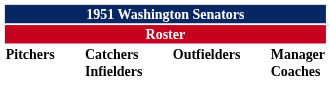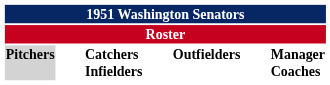(30, 54) no background -> (30, 54) lightgrey background
